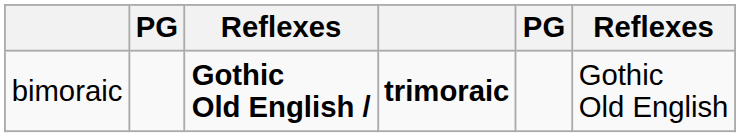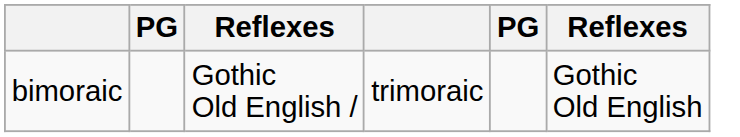(281, 90) bold -> (275, 90) normal
(447, 90) bold -> (427, 90) normal
